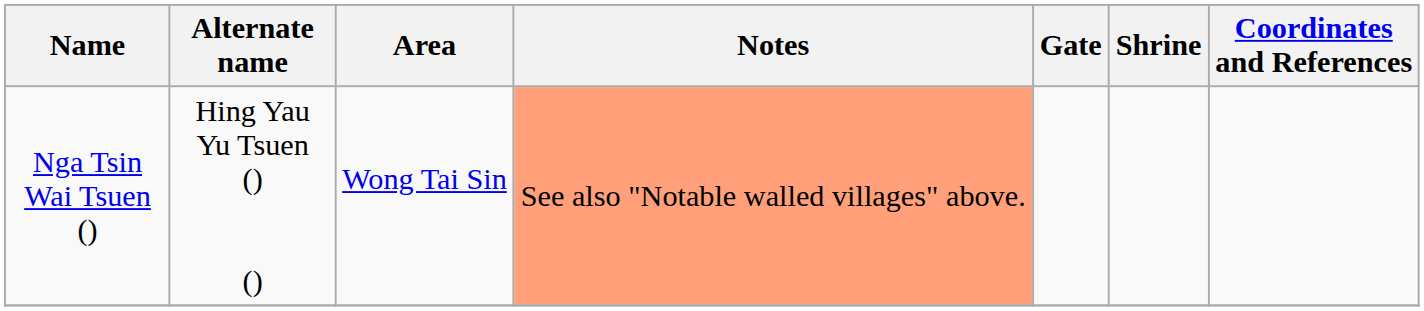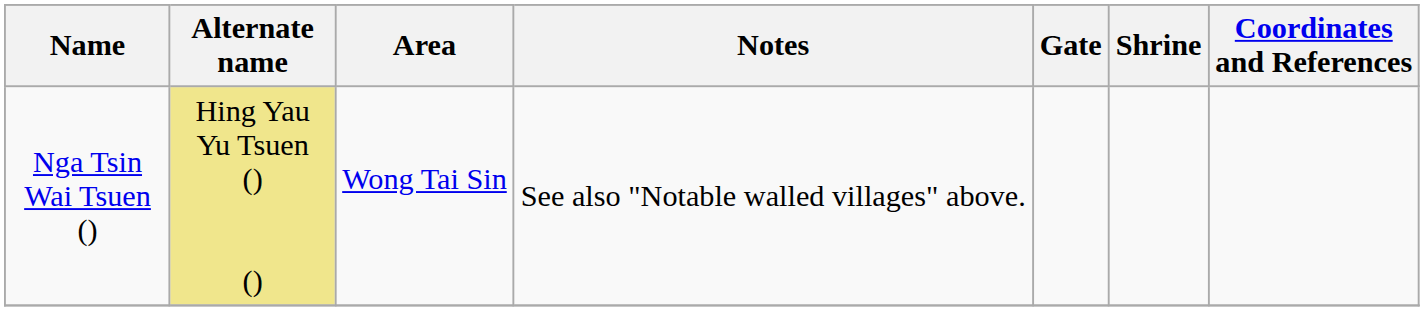(253, 195) no background -> (253, 195) khaki background
(773, 195) lightsalmon background -> (773, 195) no background
